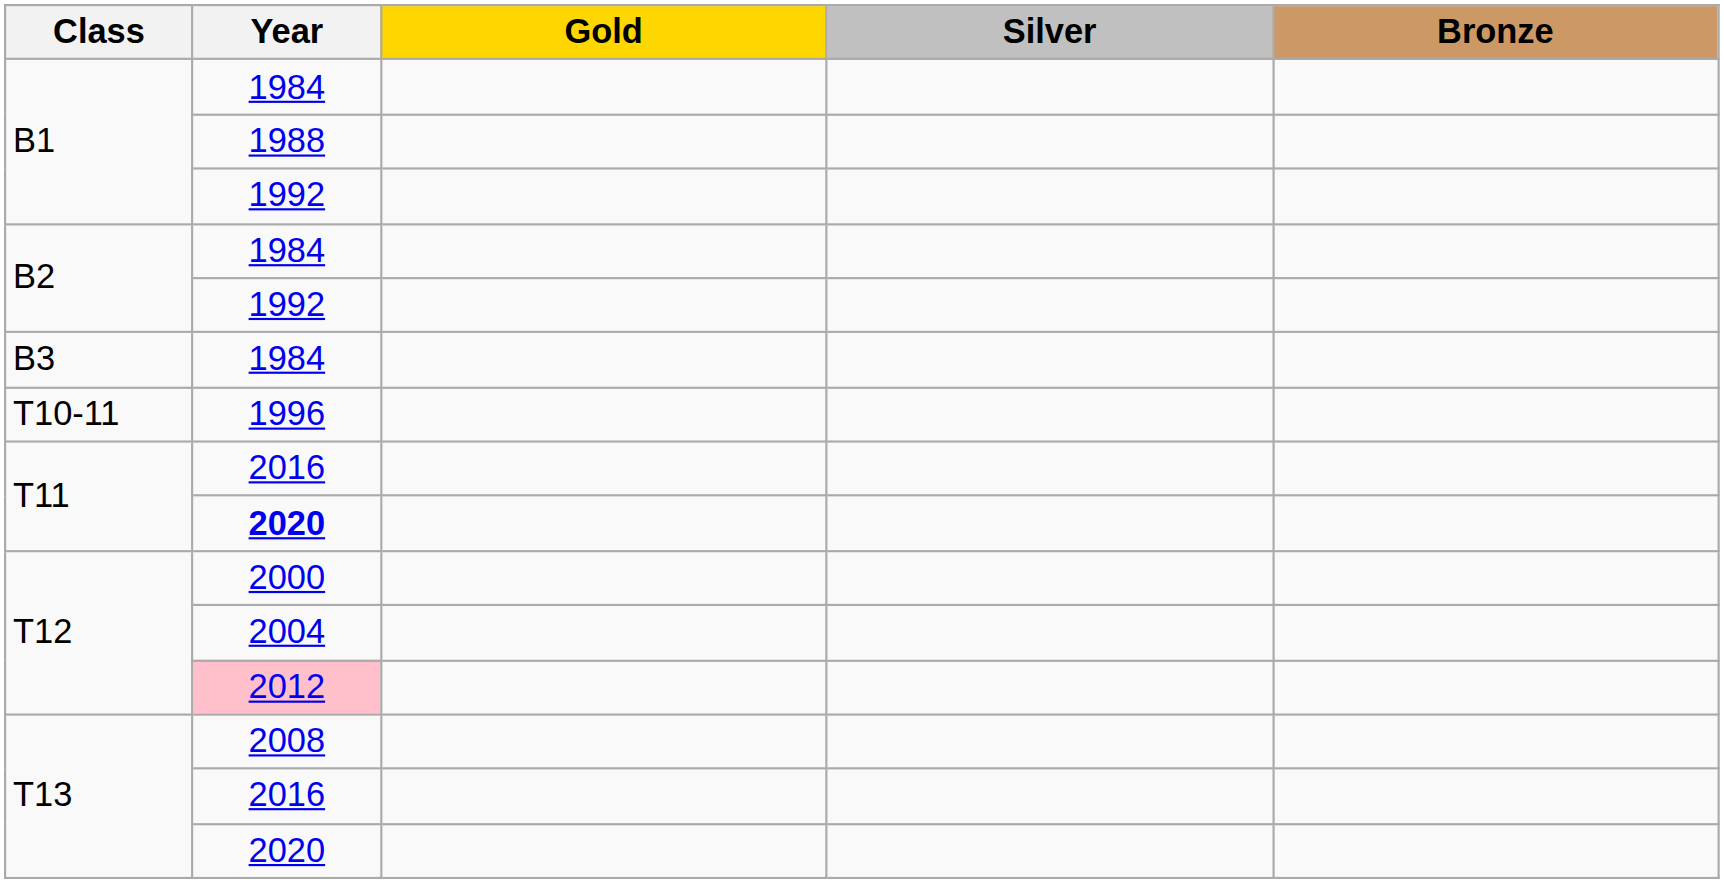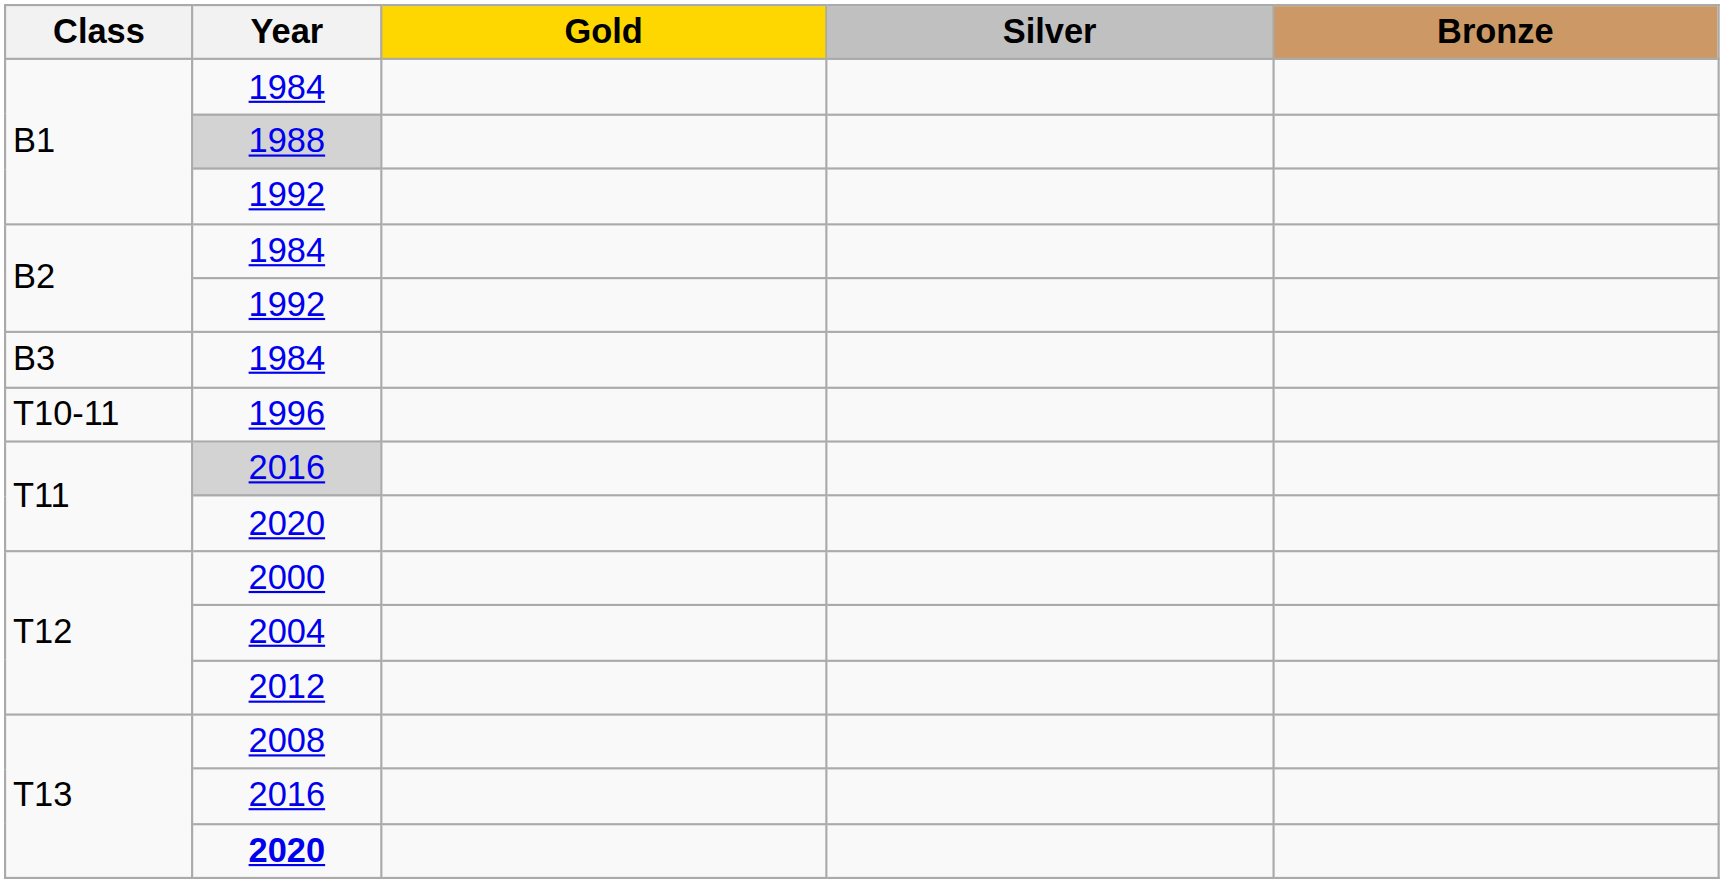(287, 140) no background -> (287, 140) lightgrey background
(287, 468) no background -> (287, 468) lightgrey background
(287, 522) bold -> (287, 522) normal
(287, 686) pink background -> (287, 686) no background
(287, 850) normal -> (287, 850) bold
